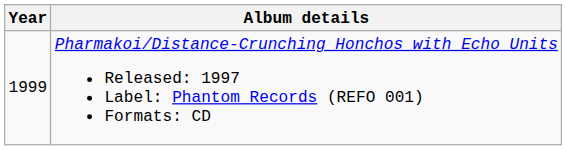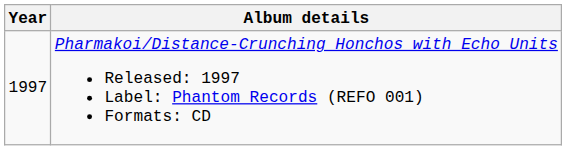(28, 88) 1999 -> (28, 88) 1997
